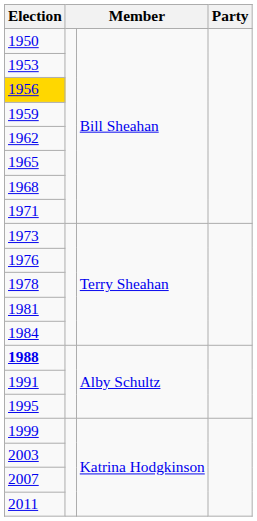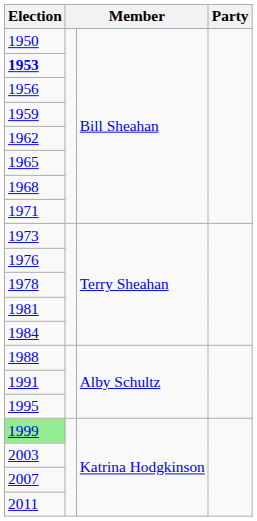(23, 65) normal -> (23, 65) bold
(23, 89) gold background -> (23, 89) no background
(23, 357) bold -> (23, 357) normal
(23, 430) no background -> (23, 430) lightgreen background
